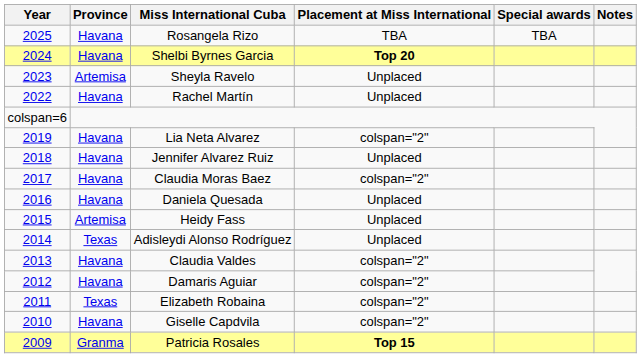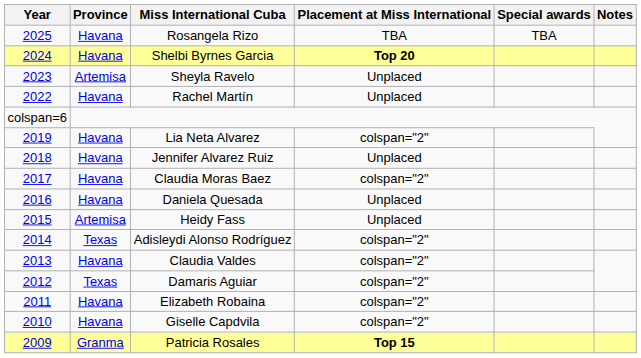(394, 240) Unplaced -> (394, 240) colspan="2"
(100, 281) Havana -> (100, 281) Texas
(100, 302) Texas -> (100, 302) Havana
